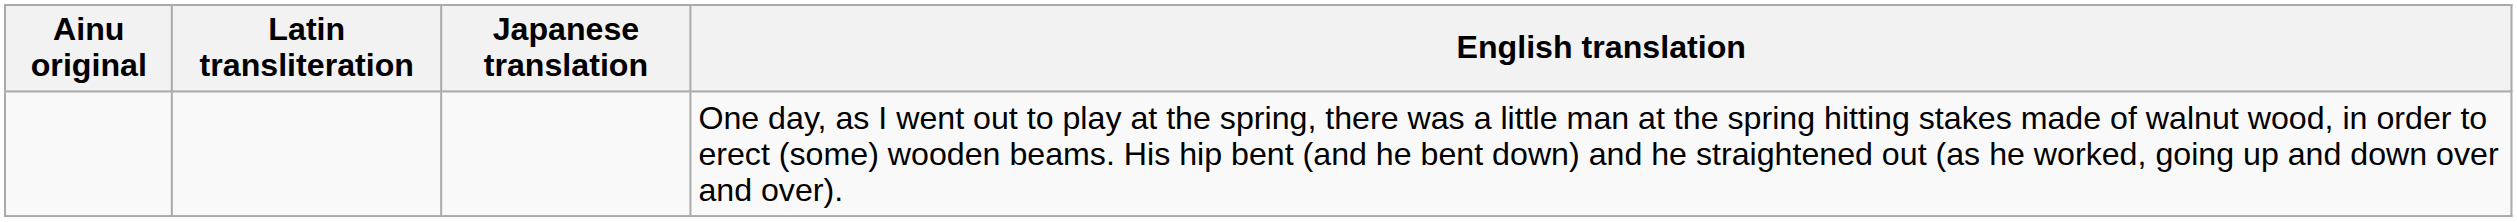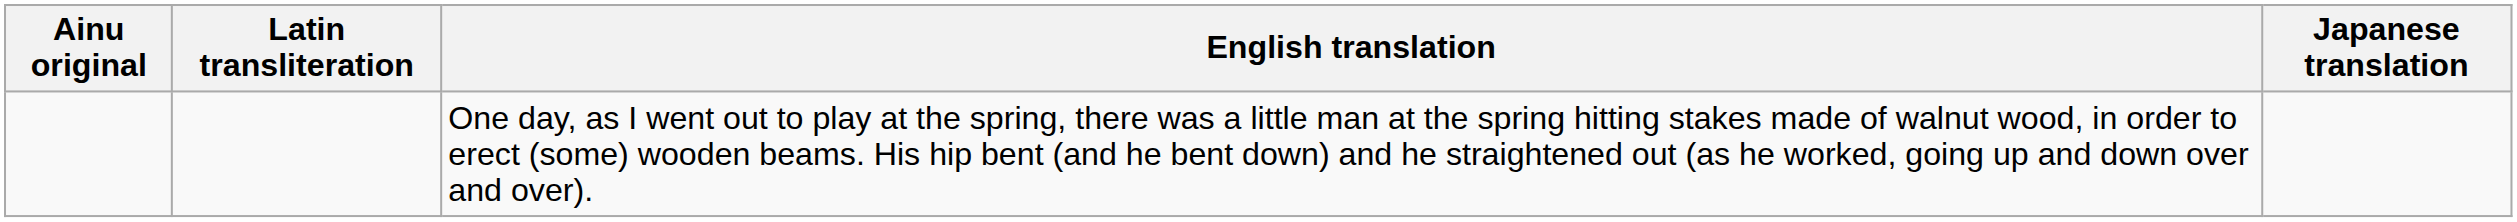columns swapped: (566, 48) <-> (1601, 48)
